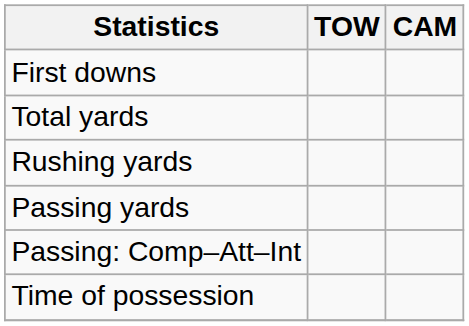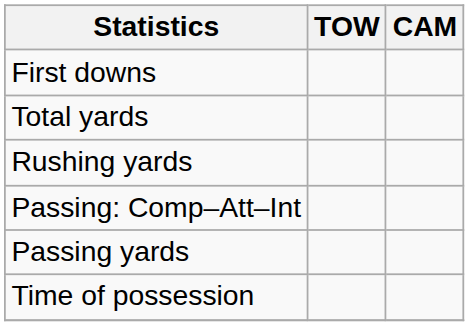rows swapped: (100, 206) <-> (156, 251)
